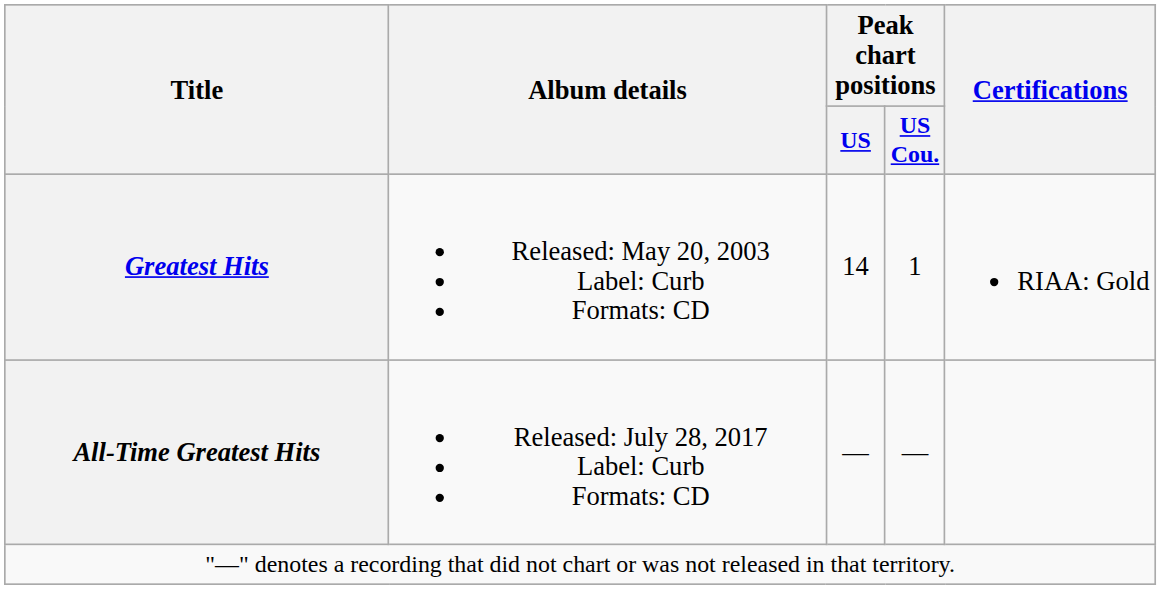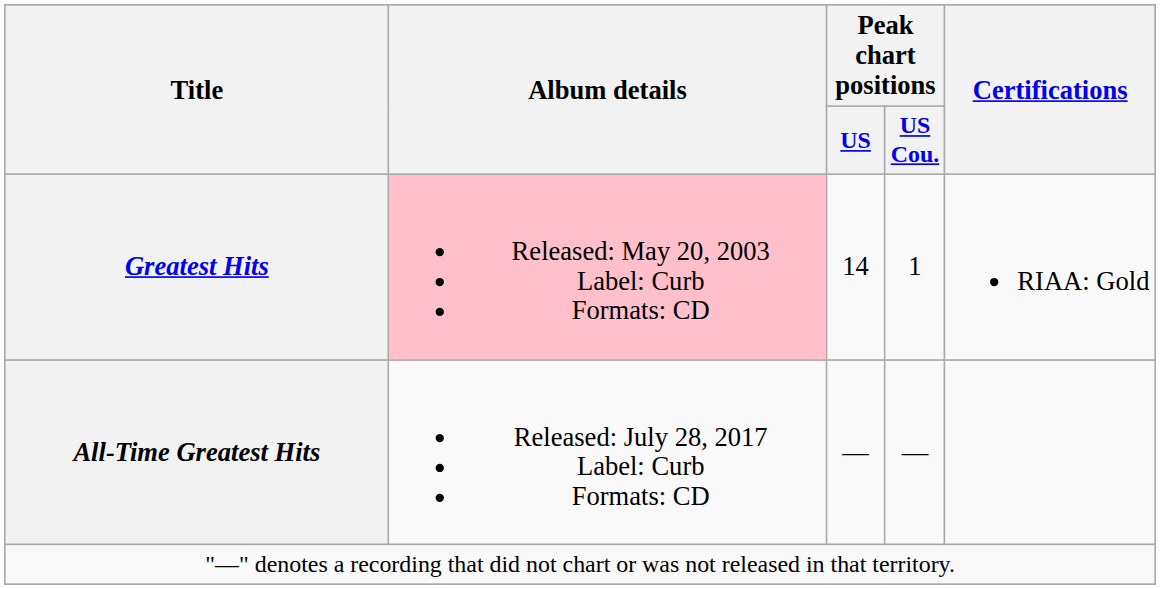(608, 282) no background -> (608, 282) pink background
